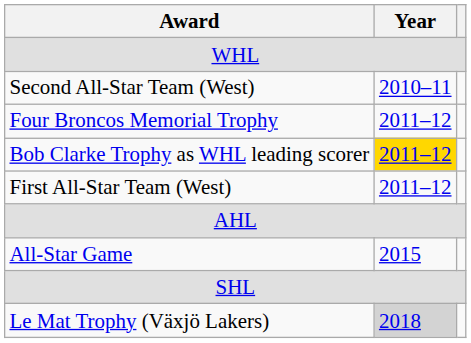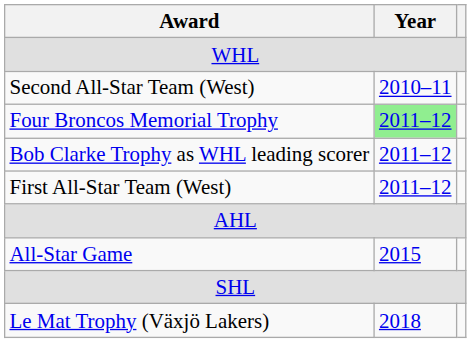(415, 120) no background -> (415, 120) lightgreen background
(415, 154) gold background -> (415, 154) no background
(400, 320) lightgrey background -> (400, 320) no background
